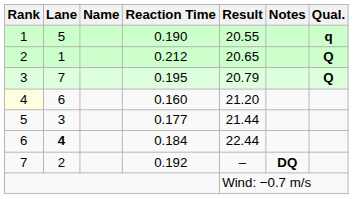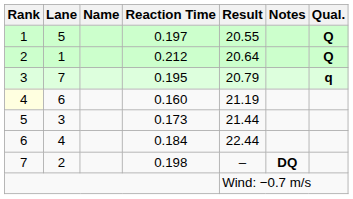(171, 36) 0.190 -> (171, 36) 0.197
(328, 36) q -> (328, 36) Q
(242, 57) 20.65 -> (242, 57) 20.64
(328, 78) Q -> (328, 78) q
(242, 99) 21.20 -> (242, 99) 21.19
(171, 120) 0.177 -> (171, 120) 0.173
(62, 141) bold -> (62, 141) normal
(171, 162) 0.192 -> (171, 162) 0.198
